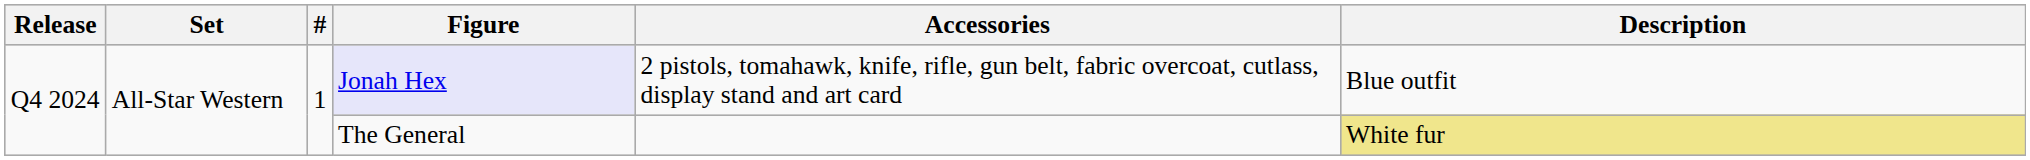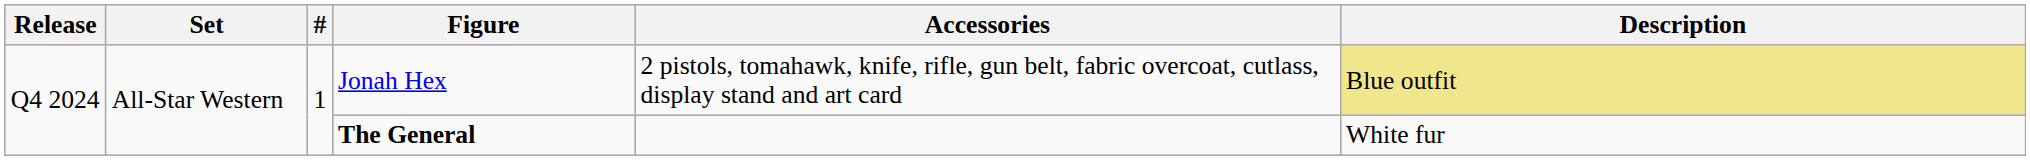(392, 79) lavender background -> (392, 79) no background
(1401, 79) no background -> (1401, 79) khaki background
(402, 134) normal -> (407, 134) bold
(1395, 134) khaki background -> (1395, 134) no background
